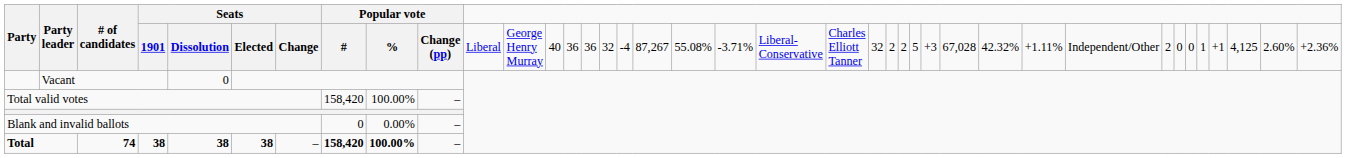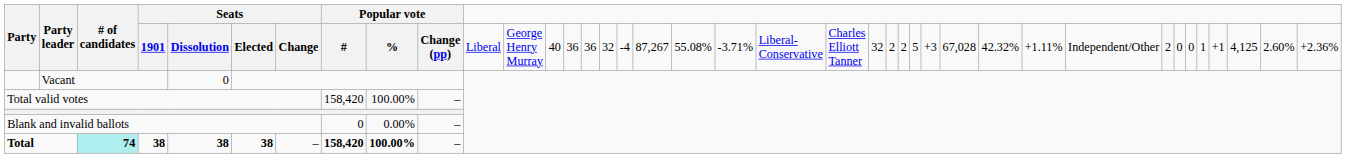(129, 143) no background -> (129, 143) paleturquoise background
